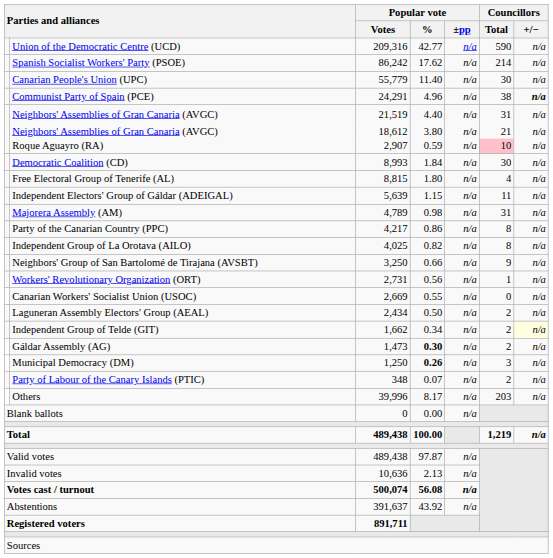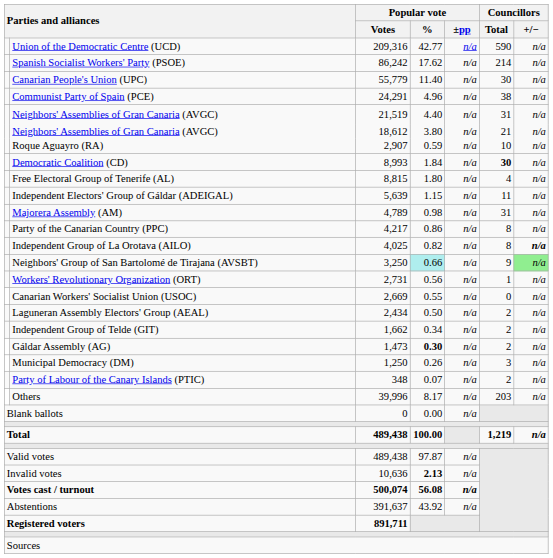(539, 96) bold -> (539, 96) normal
(506, 146) pink background -> (506, 146) no background
(506, 162) normal -> (506, 162) bold
(539, 246) normal -> (539, 246) bold
(433, 262) no background -> (433, 262) paleturquoise background
(539, 262) no background -> (539, 262) lightgreen background
(539, 329) lightyellow background -> (539, 329) no background
(433, 363) bold -> (433, 363) normal
(433, 473) normal -> (433, 473) bold
